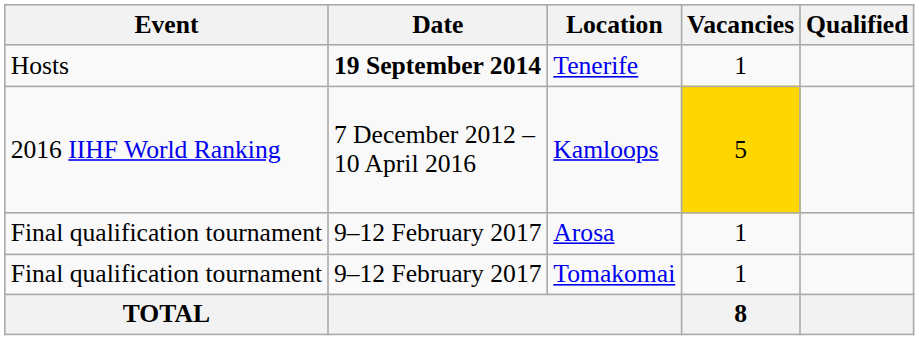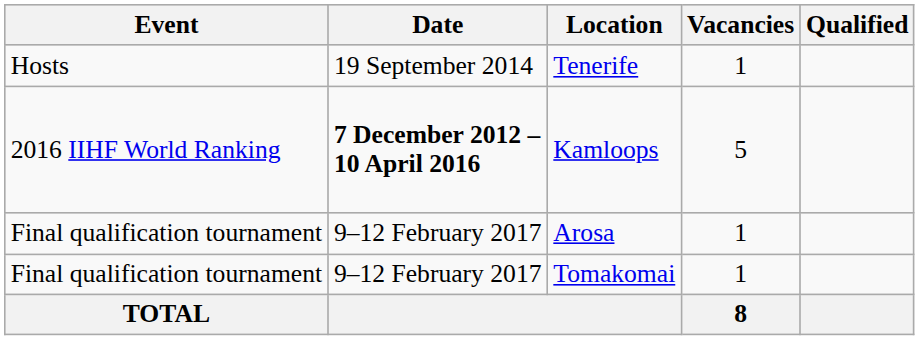(437, 65) bold -> (433, 65) normal
(434, 149) normal -> (437, 149) bold
(741, 149) gold background -> (741, 149) no background
